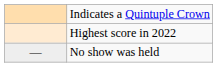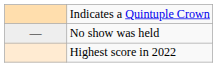rows swapped: (123, 33) <-> (115, 52)
